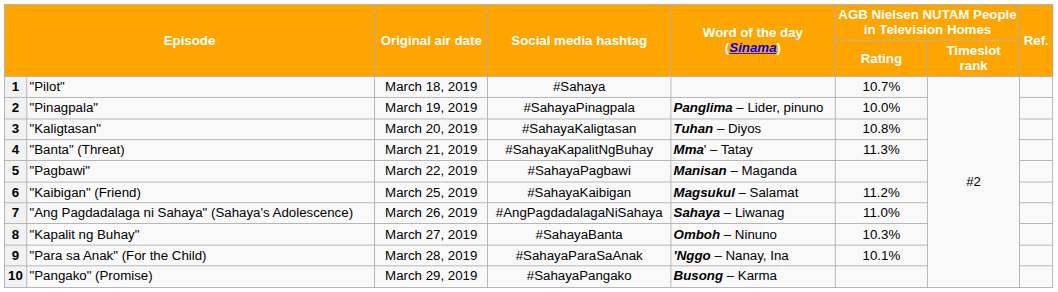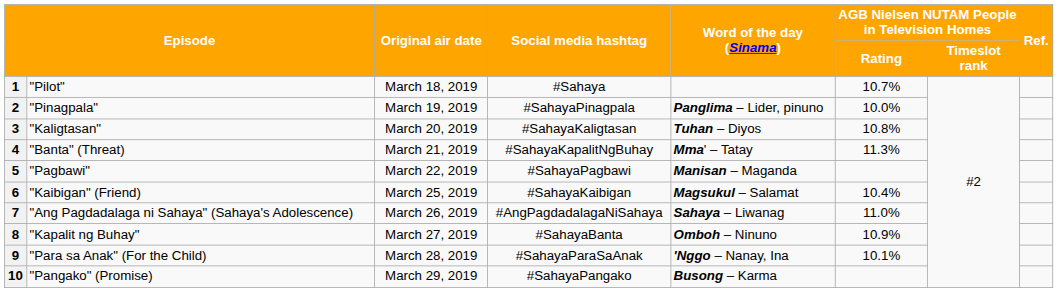(881, 192) 11.2% -> (881, 192) 10.4%
(881, 234) 10.3% -> (881, 234) 10.9%
